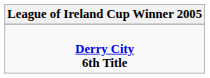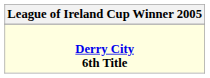(105, 55) no background -> (105, 55) lightyellow background
